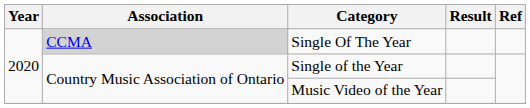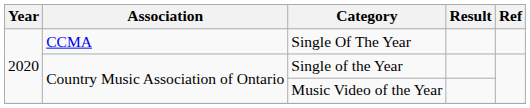(69, 41) lightgrey background -> (69, 41) no background
